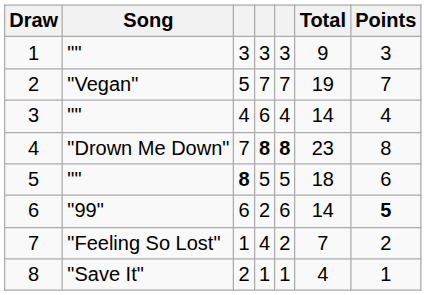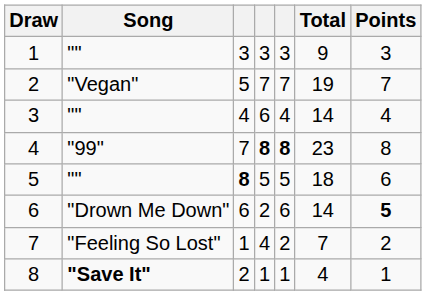(148, 147) "Drown Me Down" -> (86, 147) "99"
(86, 211) "99" -> (148, 211) "Drown Me Down"
(106, 274) normal -> (109, 274) bold
